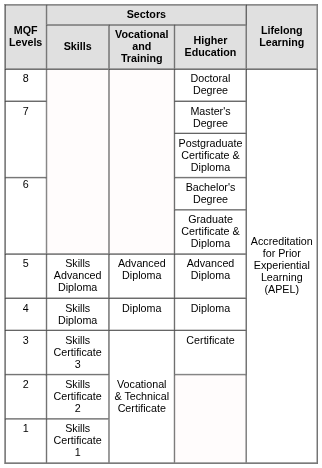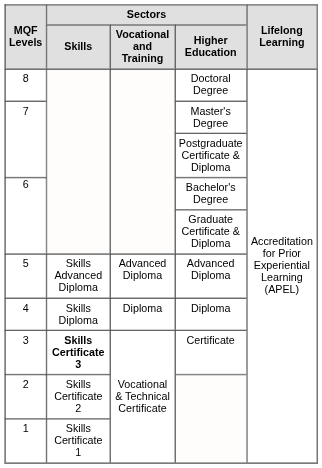(78, 352) normal -> (78, 352) bold
